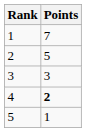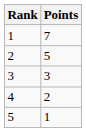(47, 96) bold -> (47, 96) normal
